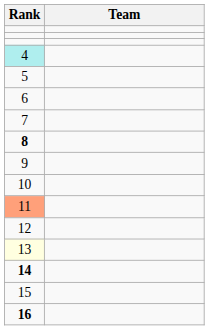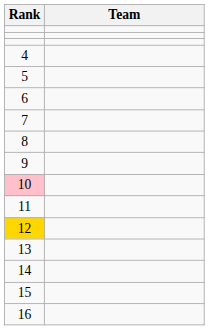(25, 55) paleturquoise background -> (25, 55) no background
(25, 141) bold -> (25, 141) normal
(25, 185) no background -> (25, 185) pink background
(25, 206) lightsalmon background -> (25, 206) no background
(25, 228) no background -> (25, 228) gold background
(25, 249) lightyellow background -> (25, 249) no background
(25, 271) bold -> (25, 271) normal
(25, 314) bold -> (25, 314) normal
